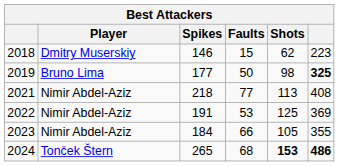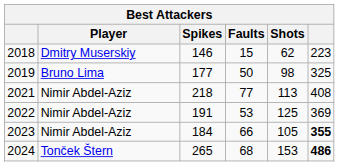(321, 73) bold -> (321, 73) normal
(321, 132) normal -> (321, 132) bold
(288, 152) bold -> (288, 152) normal
